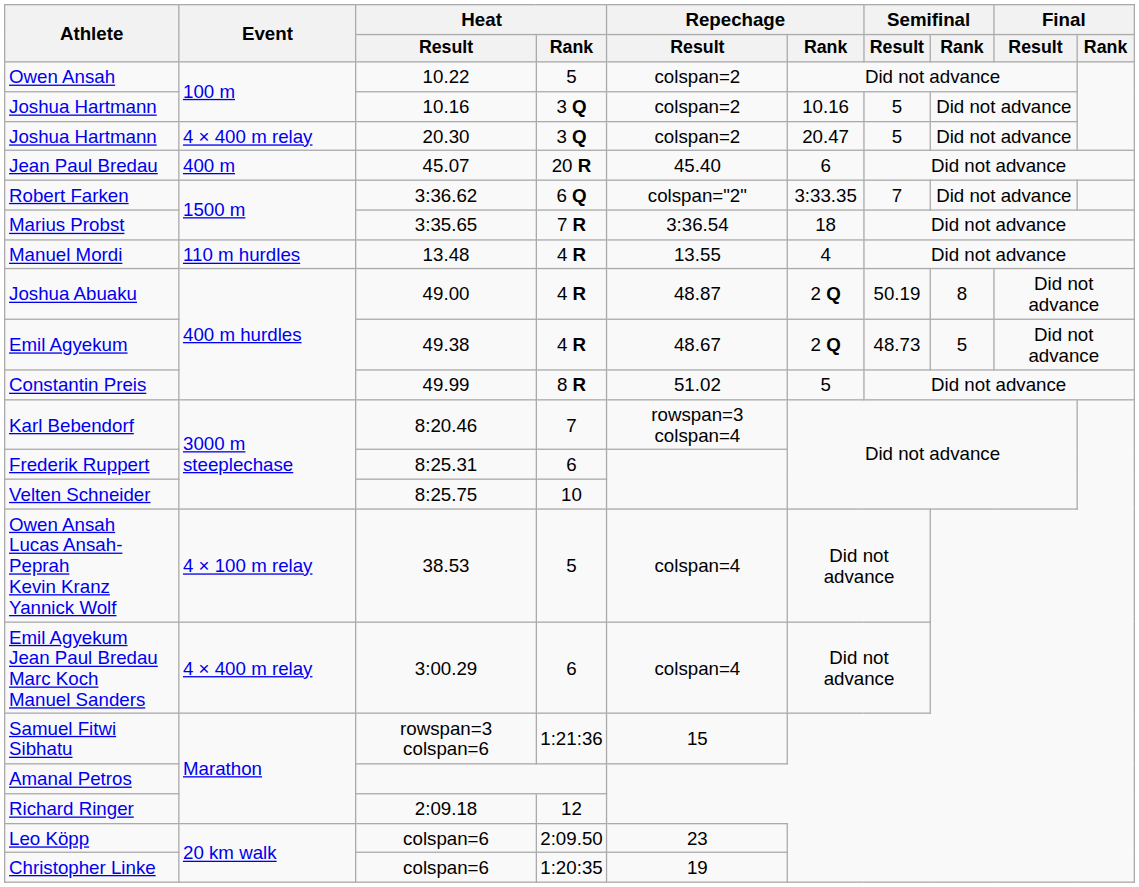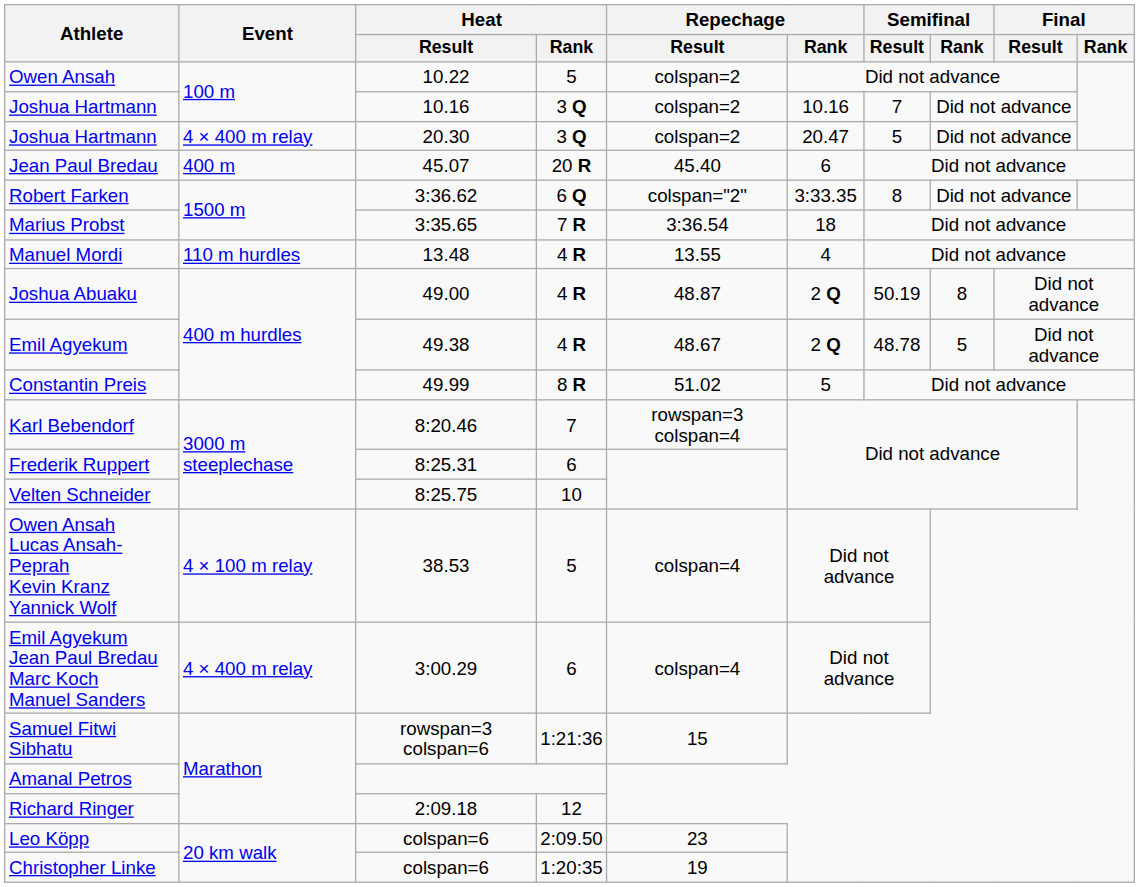(897, 107) 5 -> (897, 107) 7
(897, 196) 7 -> (897, 196) 8
(897, 345) 48.73 -> (897, 345) 48.78
